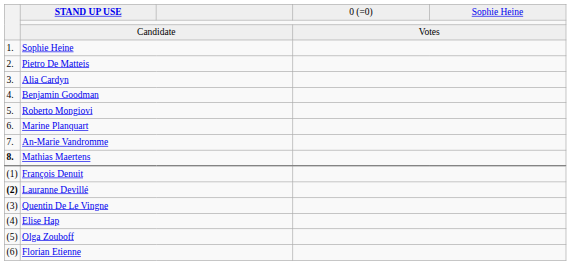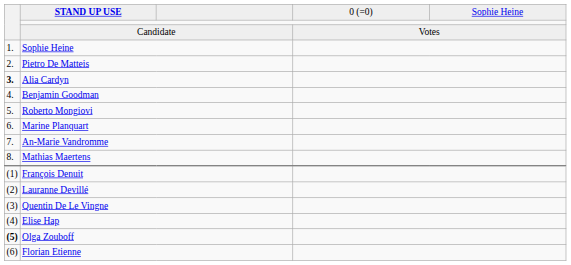(10, 79) normal -> (10, 79) bold
(10, 158) bold -> (10, 158) normal
(12, 190) bold -> (12, 190) normal
(12, 237) normal -> (12, 237) bold
